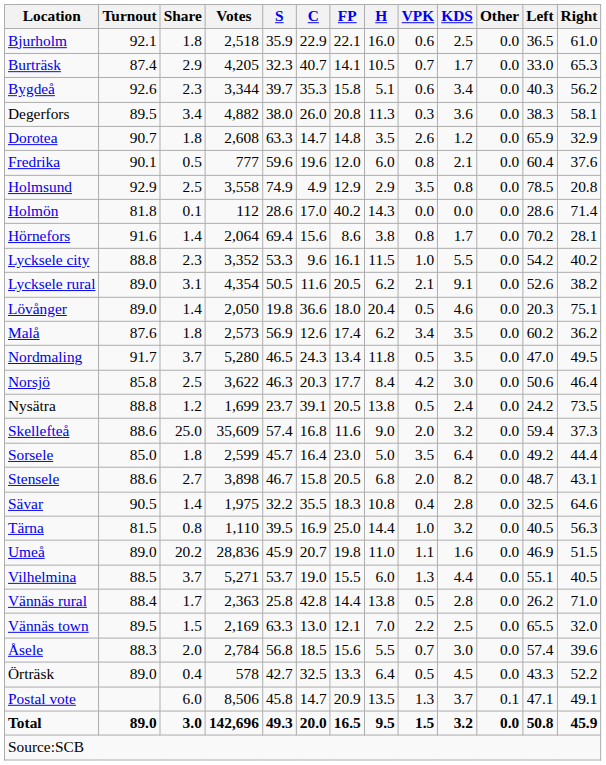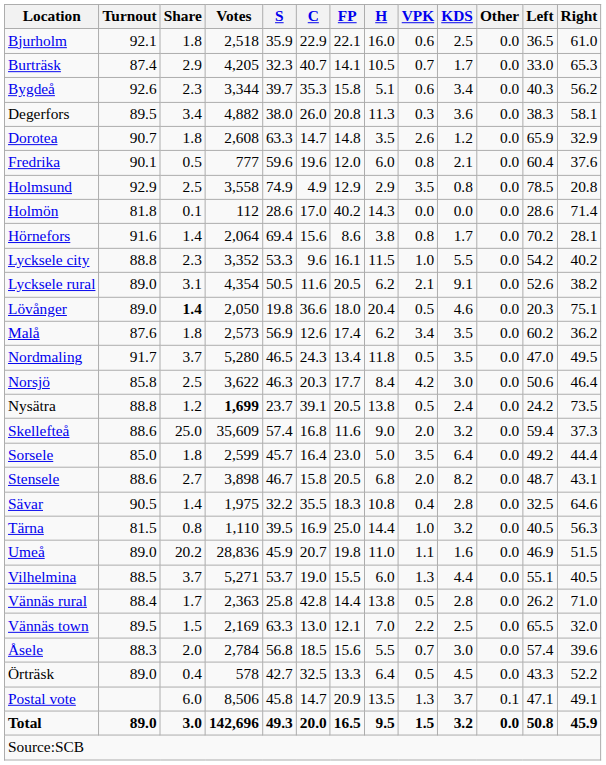(192, 308) normal -> (192, 308) bold
(242, 406) normal -> (242, 406) bold
